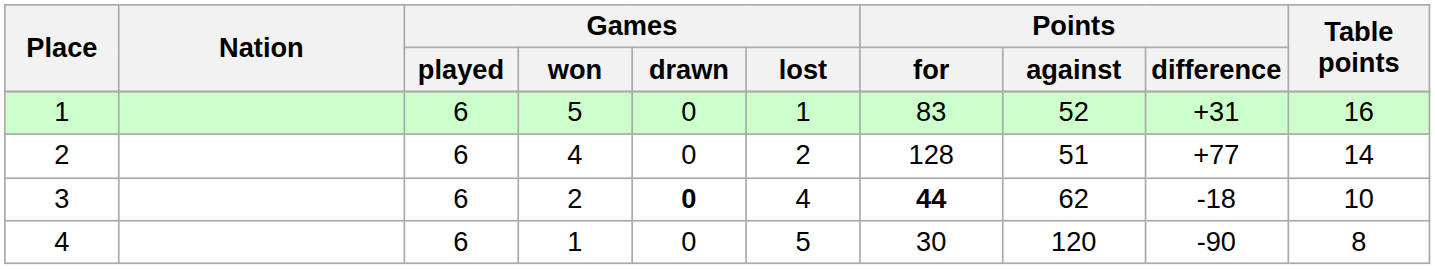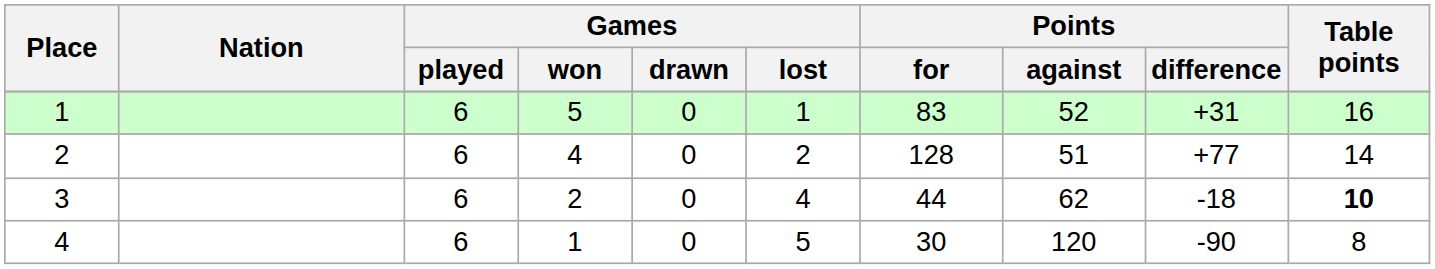(689, 198) bold -> (689, 198) normal
(931, 198) bold -> (931, 198) normal
(1359, 198) normal -> (1359, 198) bold
